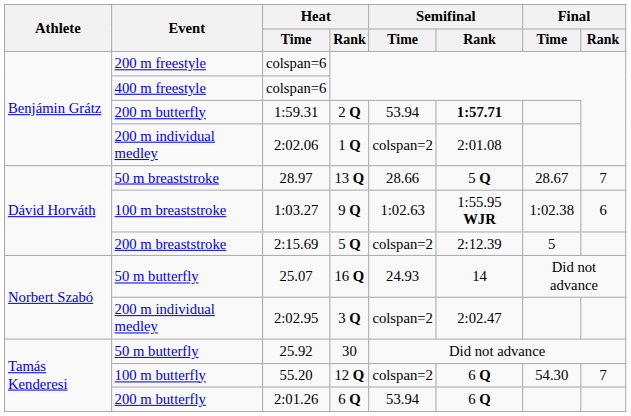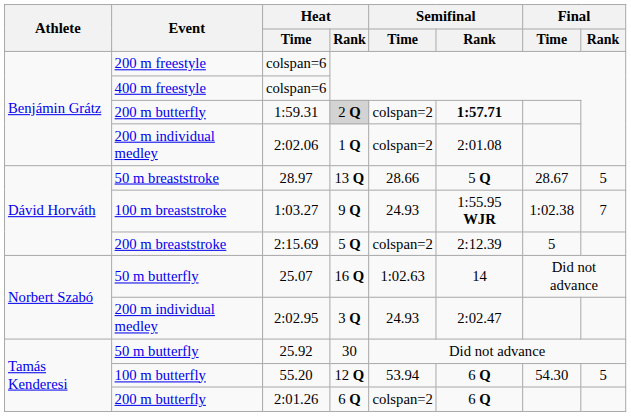(349, 112) no background -> (349, 112) lightgrey background
(403, 112) 53.94 -> (403, 112) colspan=2
(603, 178) 7 -> (603, 178) 5
(403, 211) 1:02.63 -> (403, 211) 24.93
(603, 211) 6 -> (603, 211) 7
(403, 277) 24.93 -> (403, 277) 1:02.63
(403, 318) colspan=2 -> (403, 318) 24.93
(403, 375) colspan=2 -> (403, 375) 53.94
(603, 375) 7 -> (603, 375) 5
(403, 399) 53.94 -> (403, 399) colspan=2
